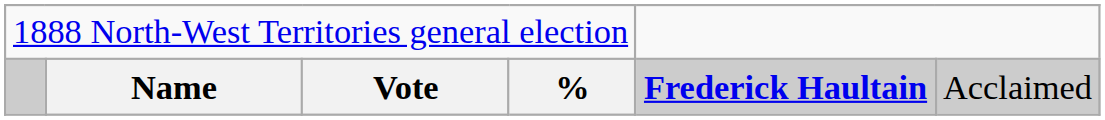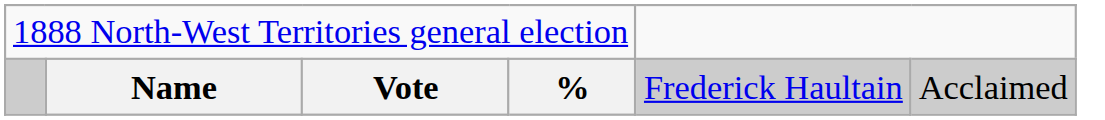(786, 86) bold -> (773, 86) normal
